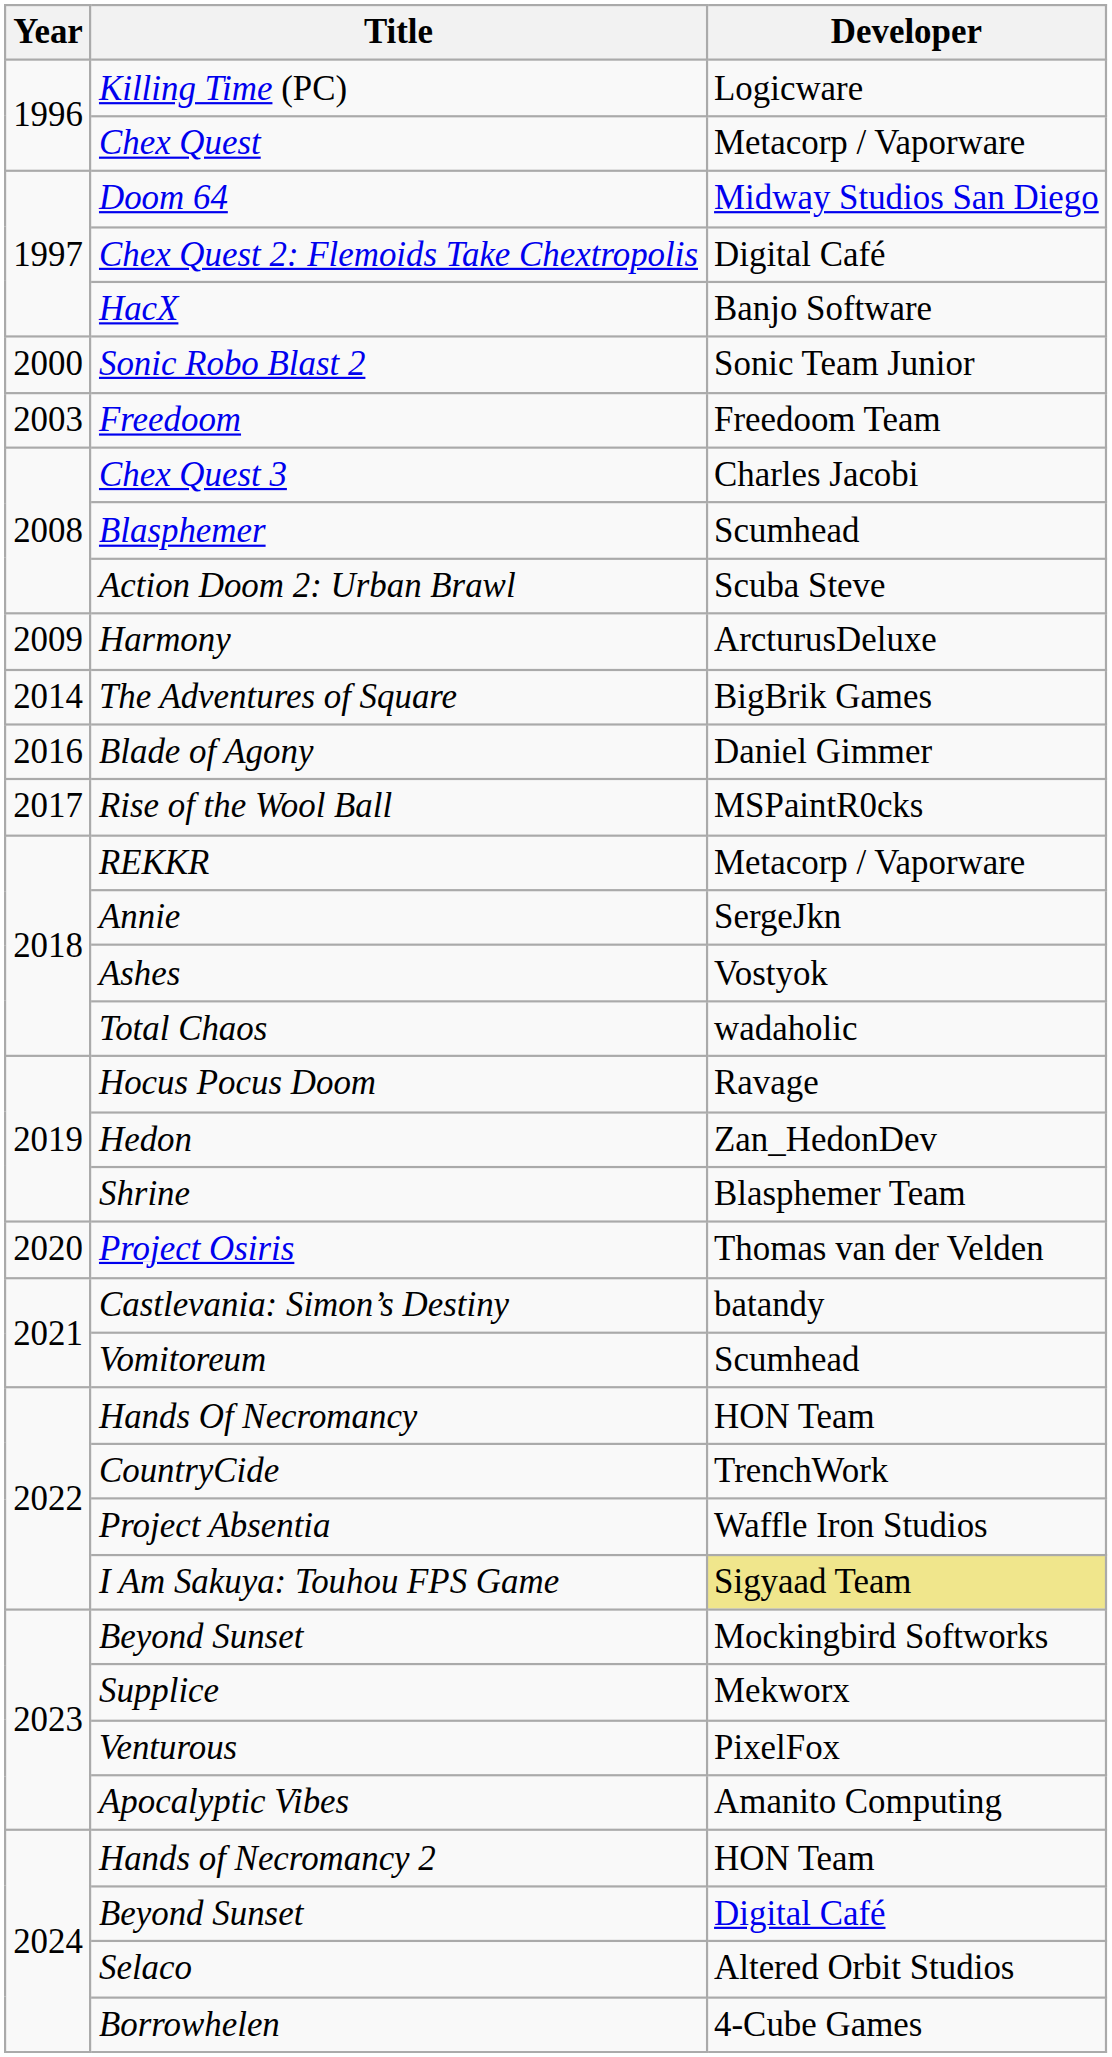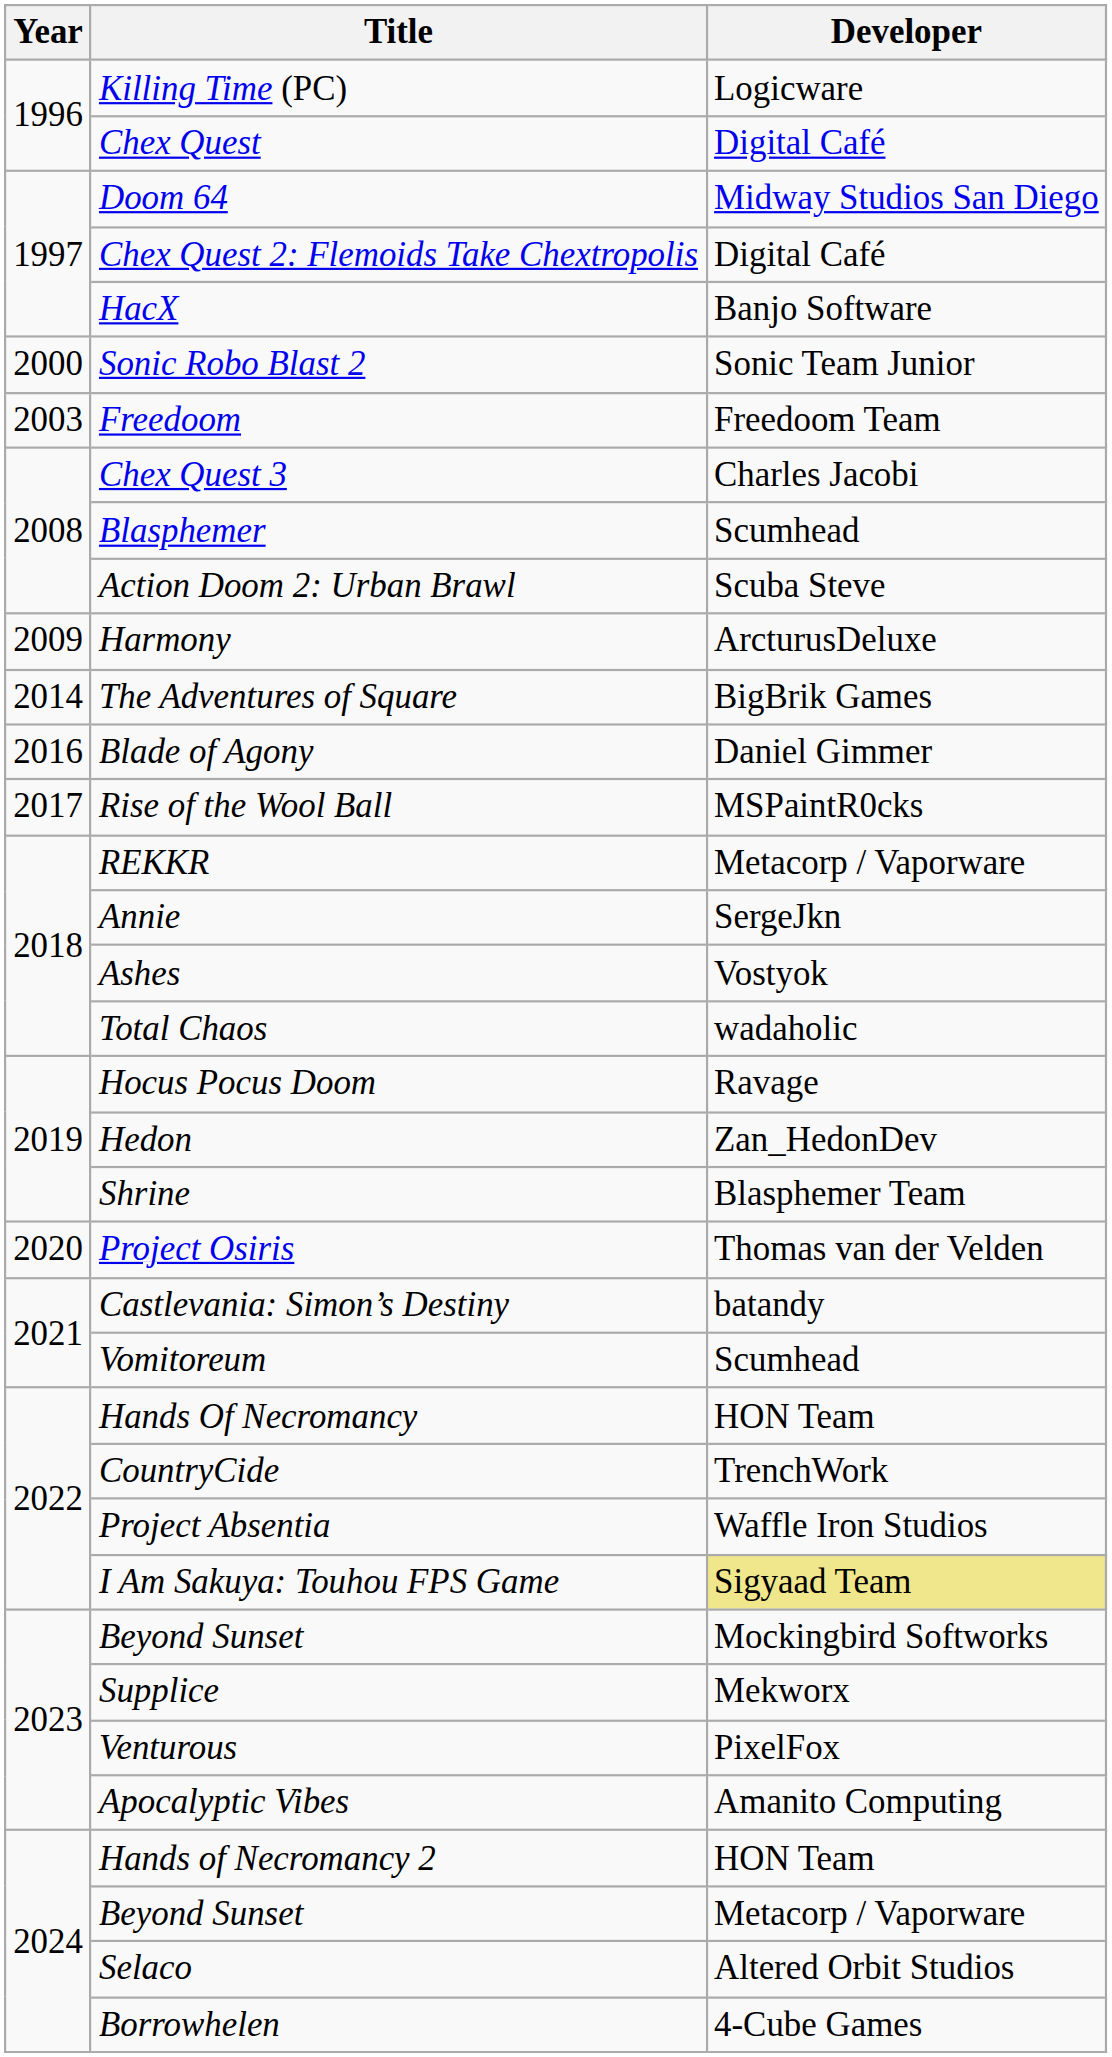(870, 142) Metacorp / Vaporware -> (800, 142) Digital Café
(800, 1912) Digital Café -> (870, 1912) Metacorp / Vaporware
